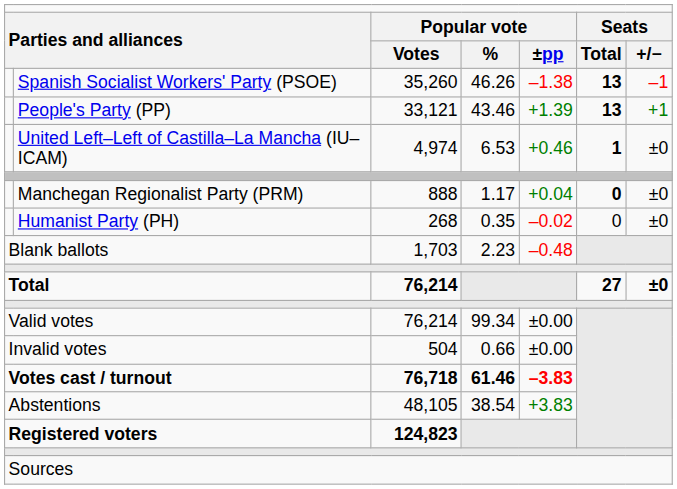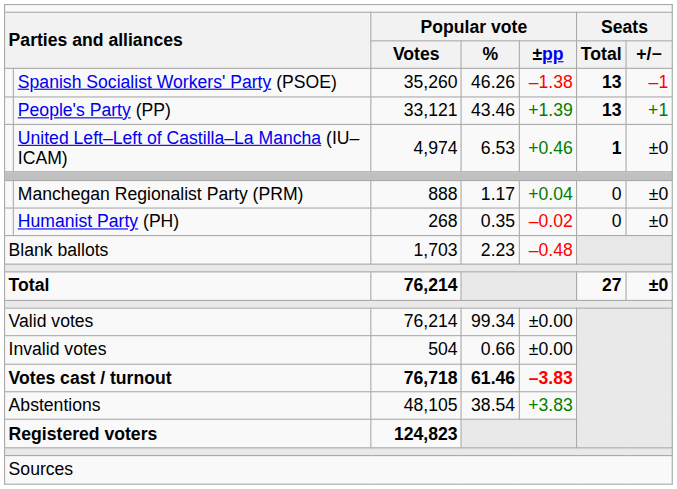(617, 194) bold -> (617, 194) normal
